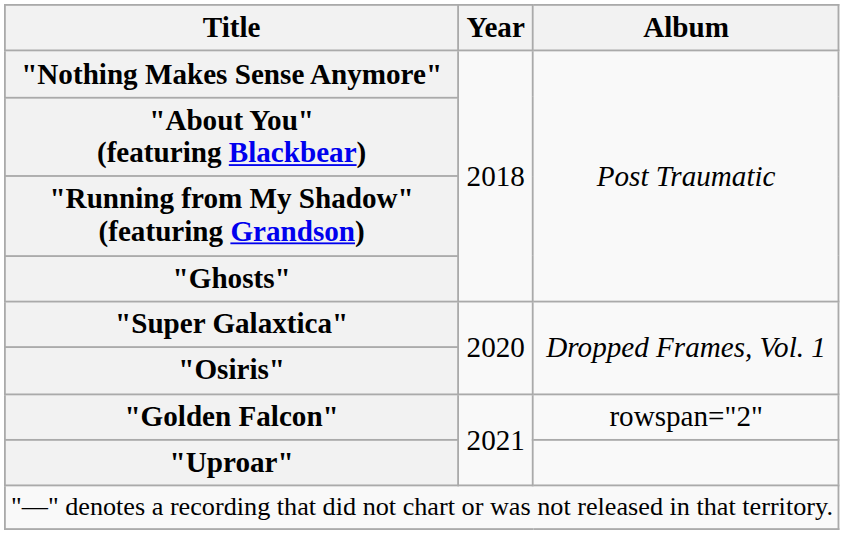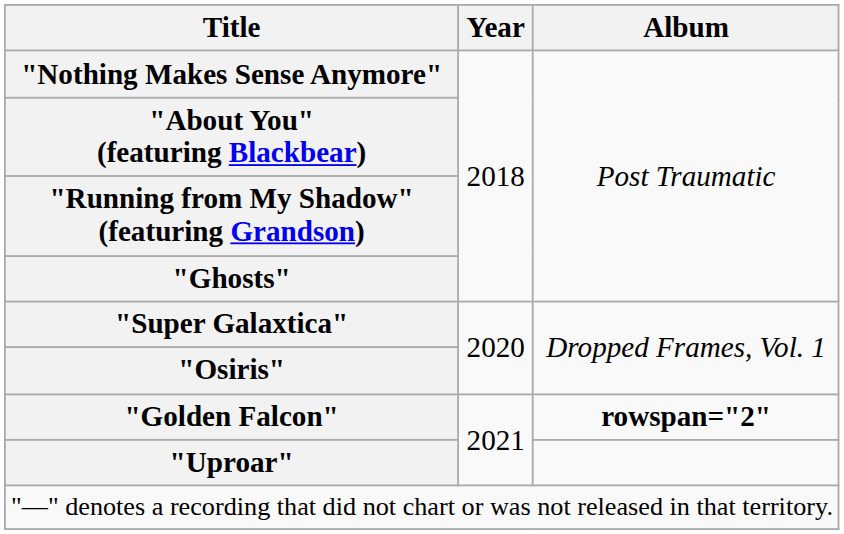(686, 416) normal -> (686, 416) bold
